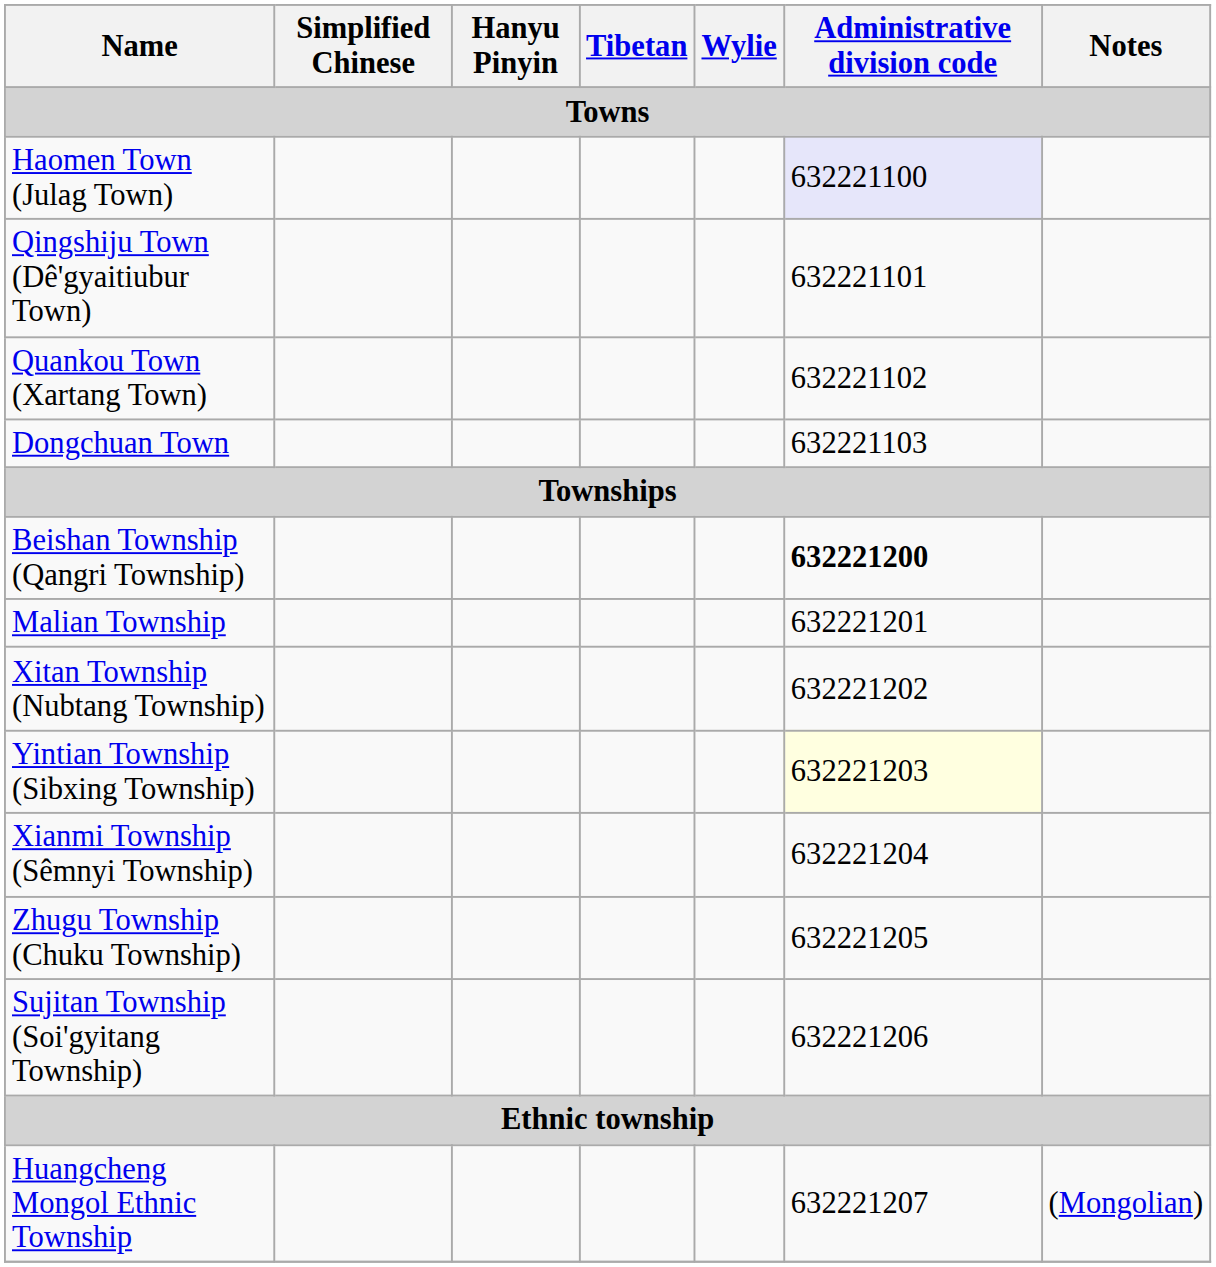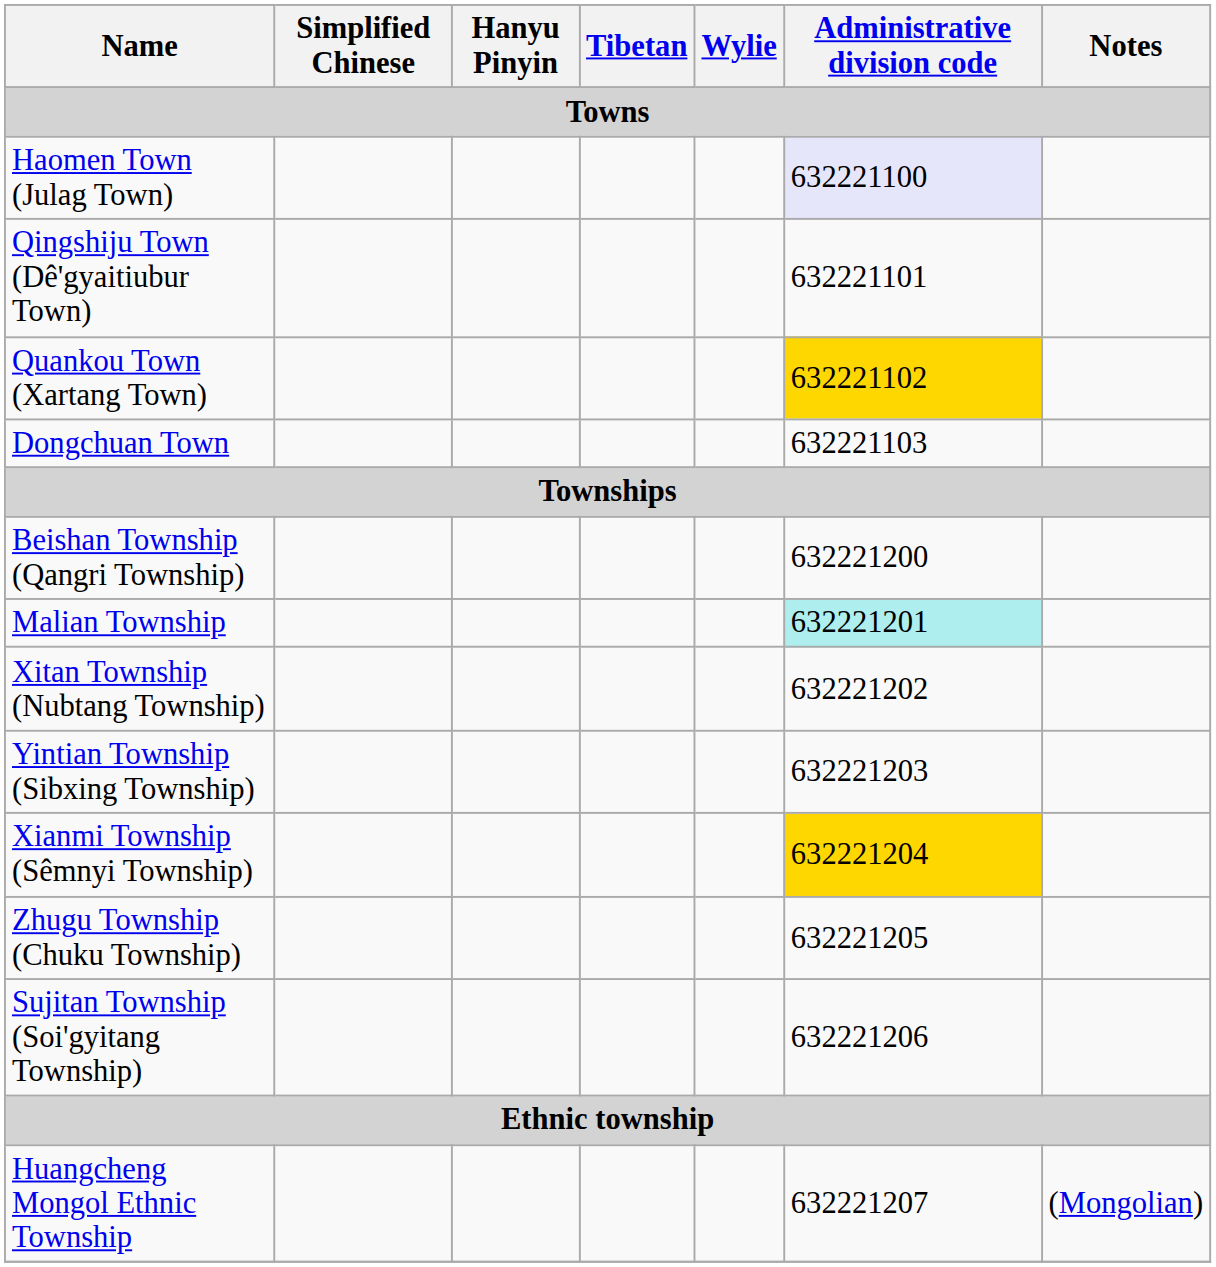(859, 377) no background -> (859, 377) gold background
(860, 557) bold -> (860, 557) normal
(860, 622) no background -> (860, 622) paleturquoise background
(860, 771) lightyellow background -> (860, 771) no background
(860, 854) no background -> (860, 854) gold background
